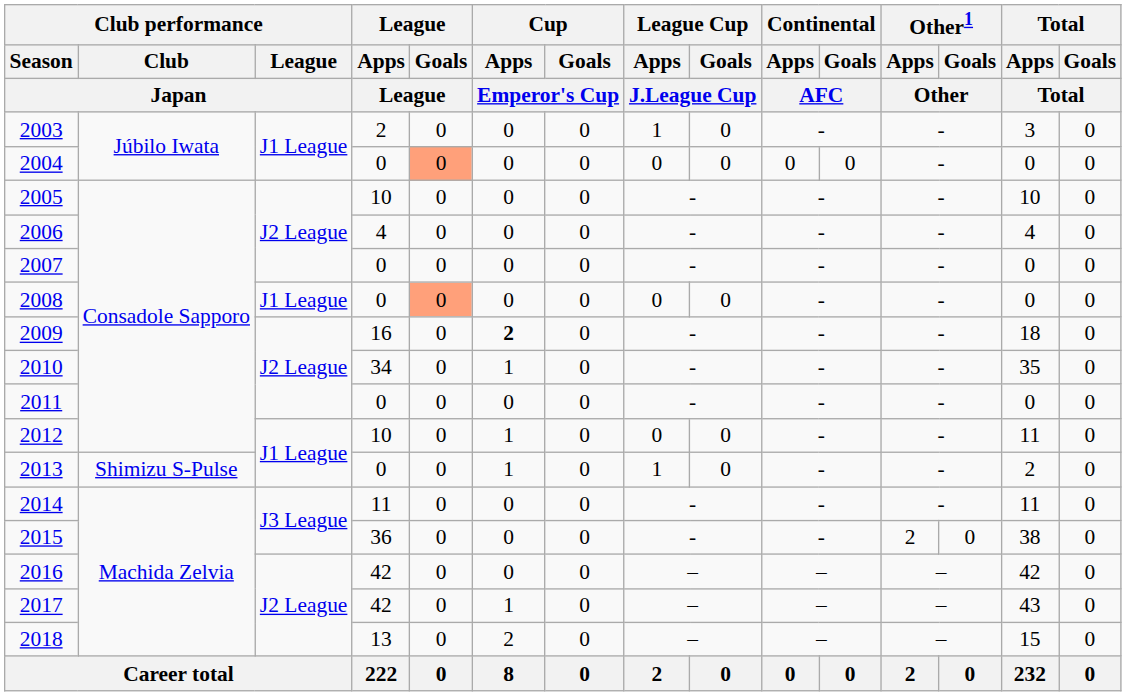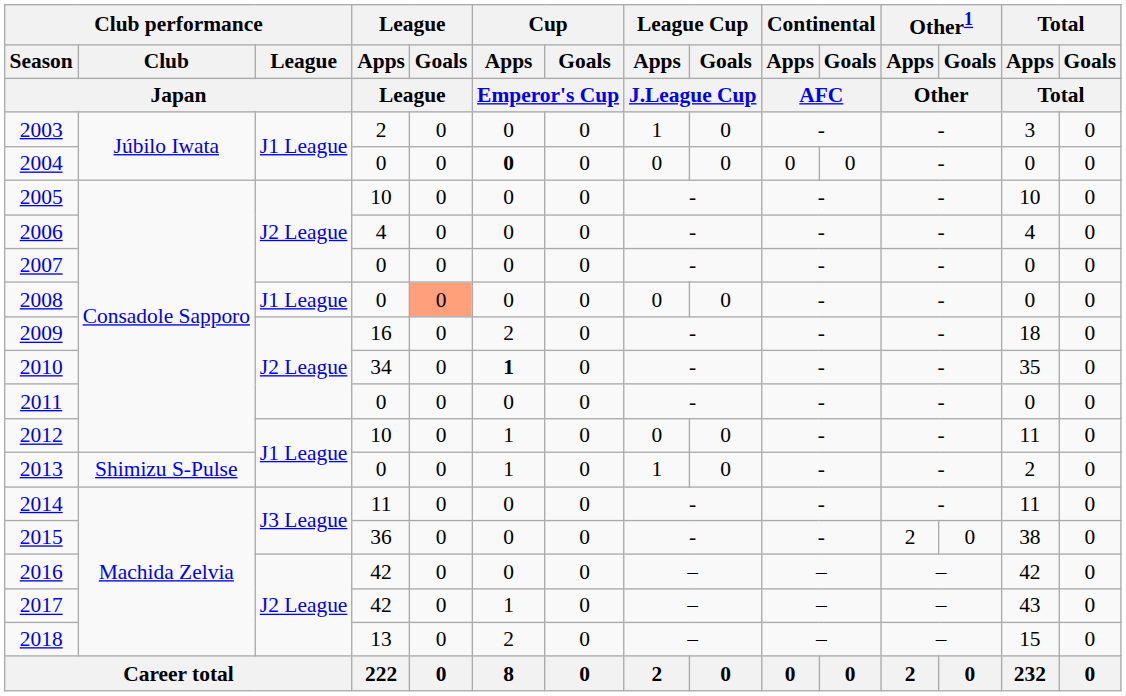(441, 163) lightsalmon background -> (441, 163) no background
(509, 163) normal -> (509, 163) bold
(509, 333) bold -> (509, 333) normal
(509, 367) normal -> (509, 367) bold
